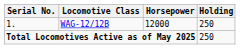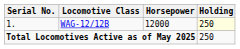(207, 24) no background -> (207, 24) lightyellow background
